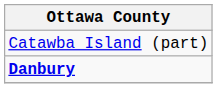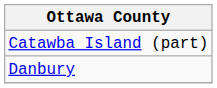(42, 69) bold -> (42, 69) normal
